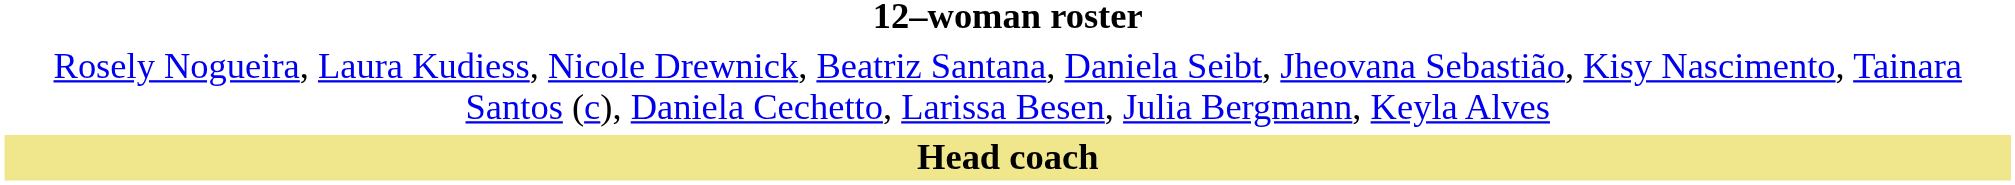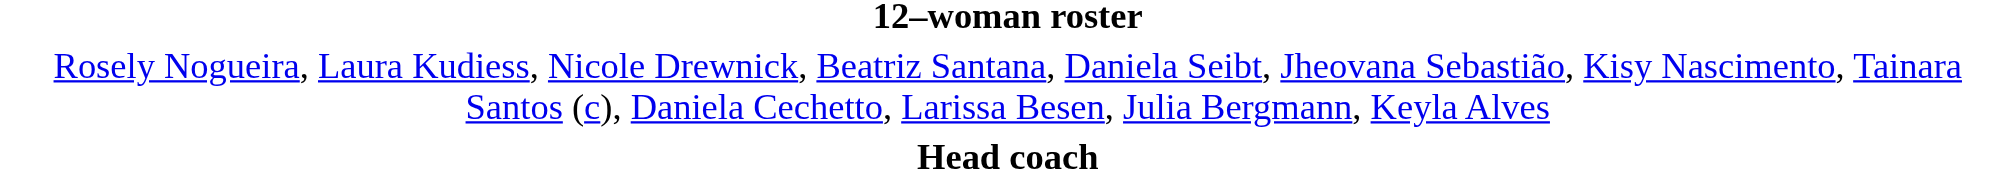(1008, 157) khaki background -> (1008, 157) no background
